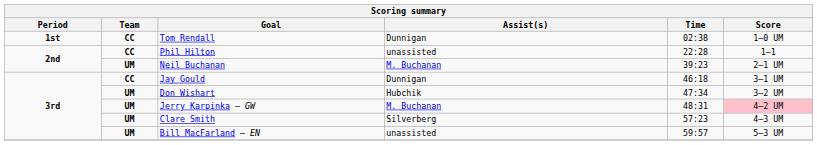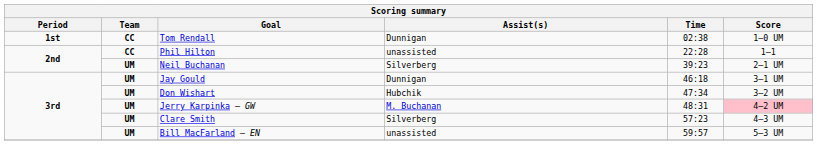(414, 65) M. Buchanan -> (411, 65) Silverberg
(130, 79) CC -> (130, 79) UM
